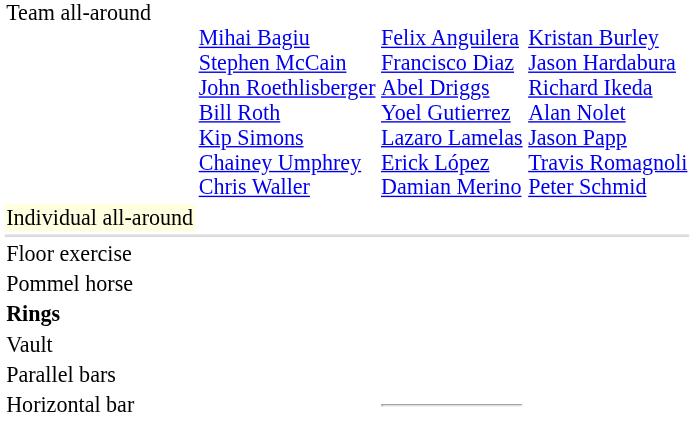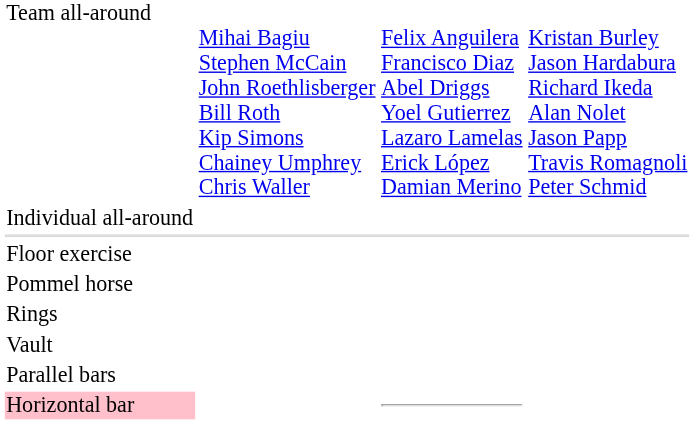(100, 217) lightyellow background -> (100, 217) no background
(33, 314) bold -> (32, 314) normal
(70, 405) no background -> (70, 405) pink background
